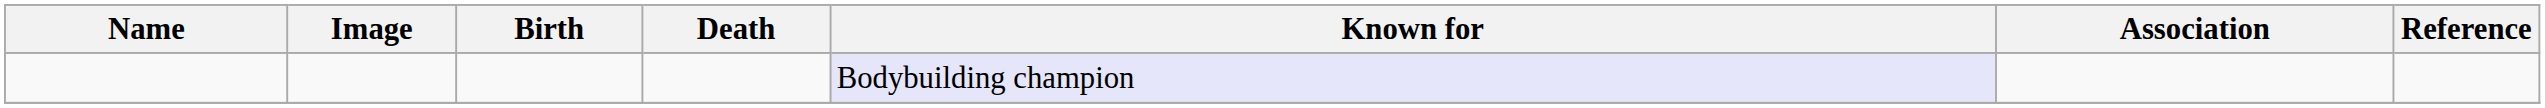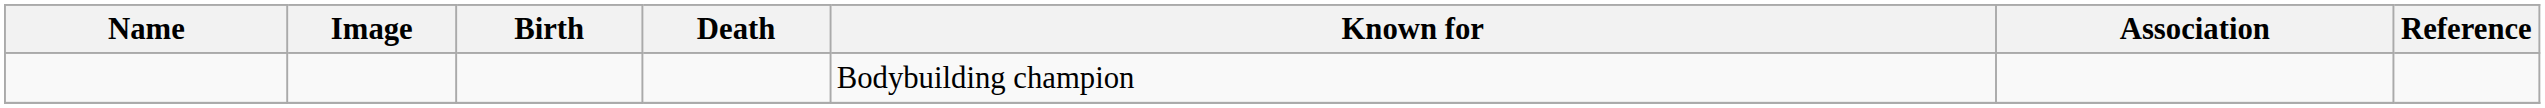(986, 77) lavender background -> (986, 77) no background
